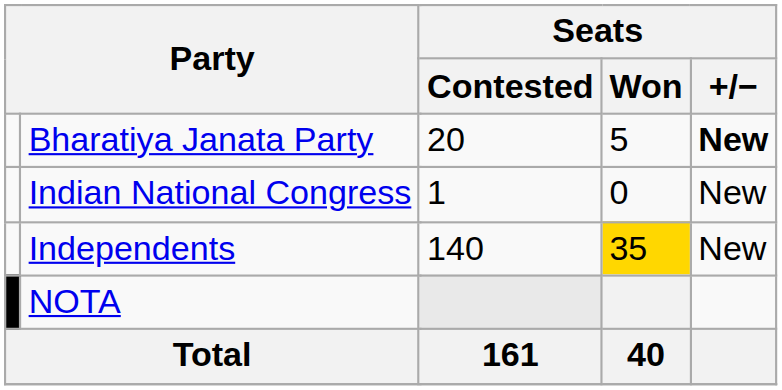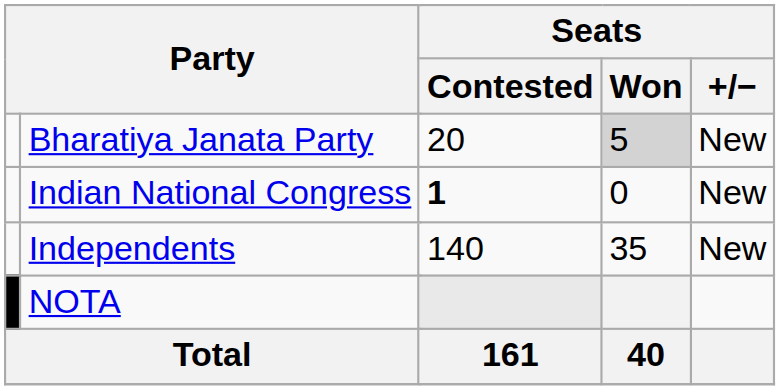(619, 139) no background -> (619, 139) lightgrey background
(733, 139) bold -> (732, 139) normal
(437, 193) normal -> (437, 193) bold
(628, 247) gold background -> (628, 247) no background
